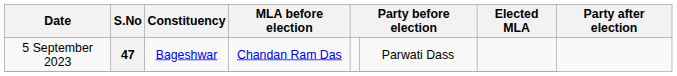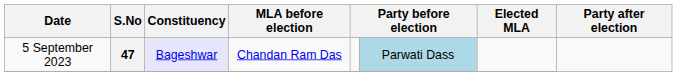(186, 54) no background -> (186, 54) lavender background
(418, 54) no background -> (418, 54) lightblue background
